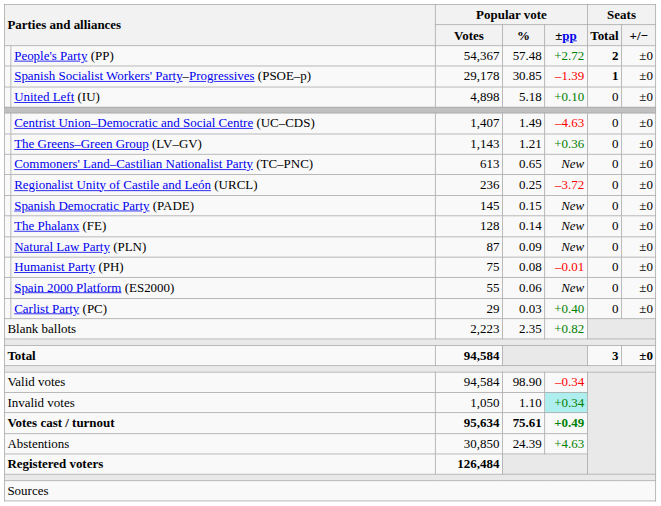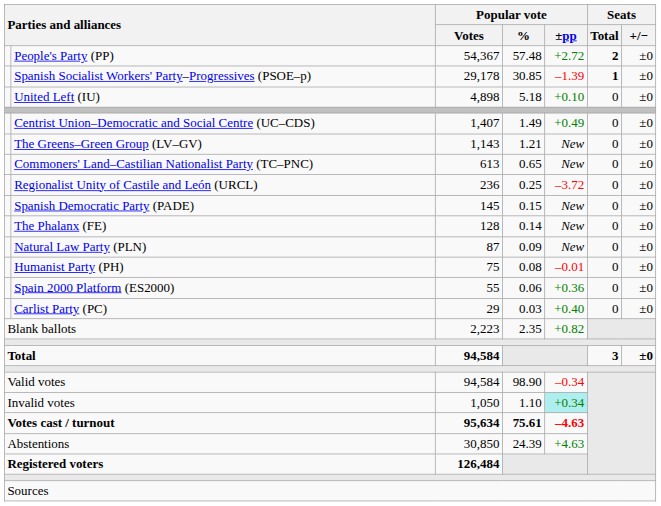(570, 123) –4.63 -> (569, 123) +0.49
(569, 144) +0.36 -> (573, 144) New
(573, 287) New -> (569, 287) +0.36
(569, 423) +0.49 -> (570, 423) –4.63
